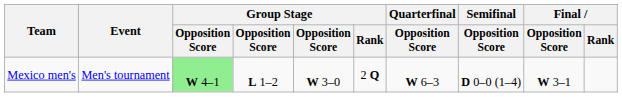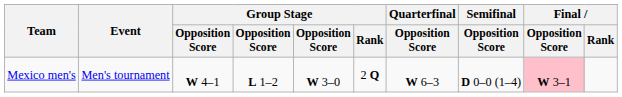(203, 82) lightgreen background -> (203, 82) no background
(554, 82) no background -> (554, 82) pink background
